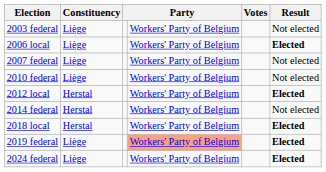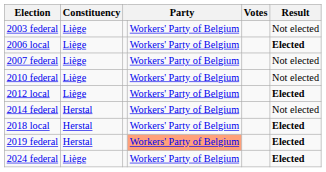(78, 93) Herstal -> (75, 93) Liège
(75, 142) Liège -> (78, 142) Herstal
